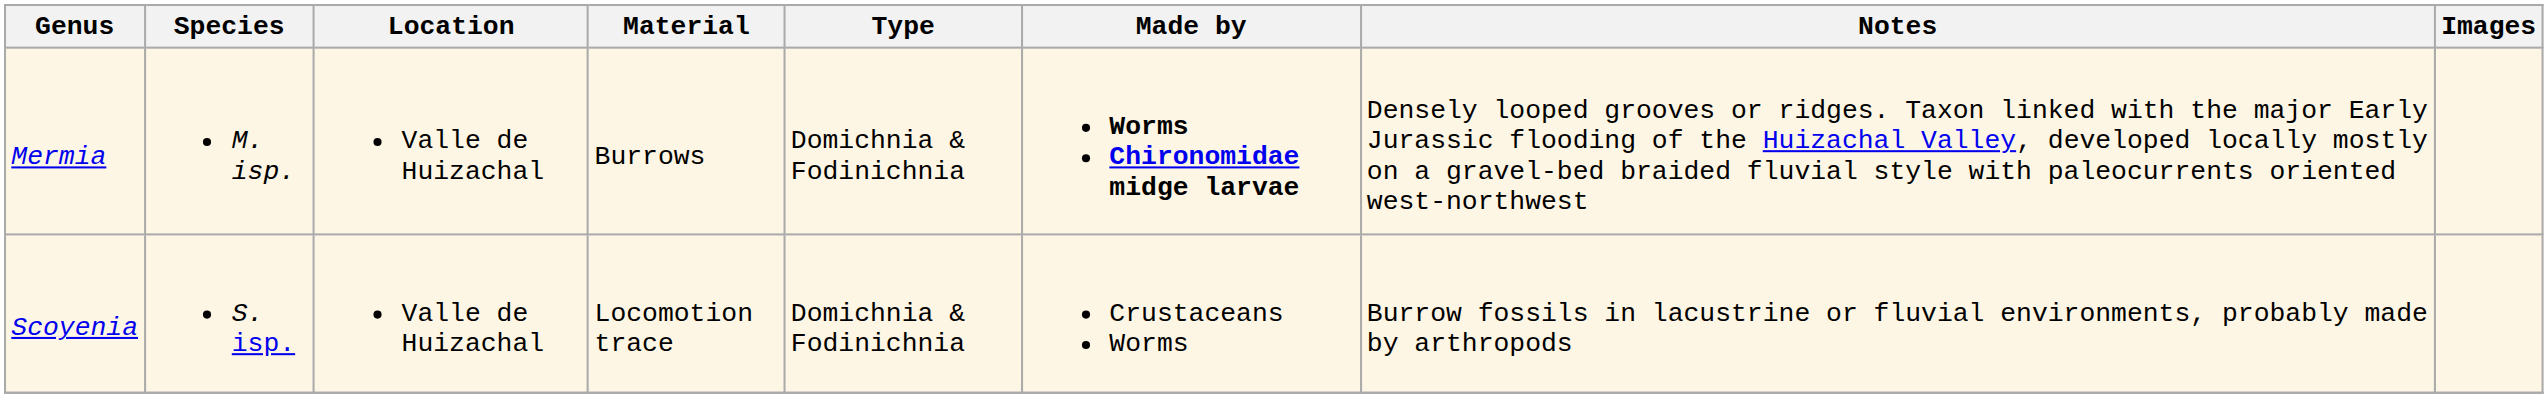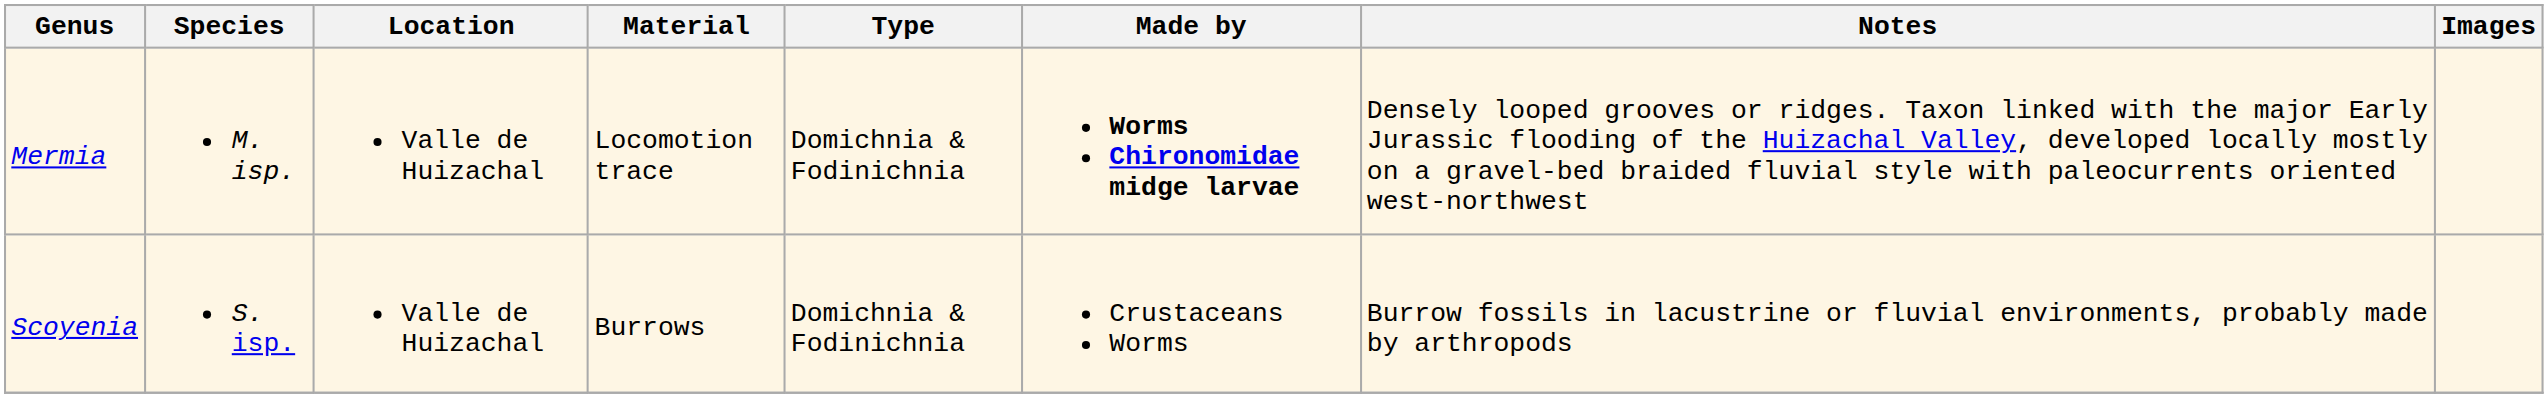(650, 157) Burrows -> (674, 157) Locomotion trace
(674, 329) Locomotion trace -> (650, 329) Burrows
